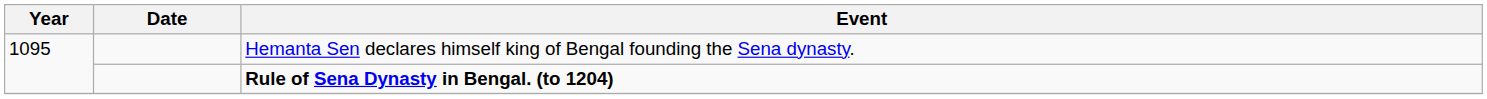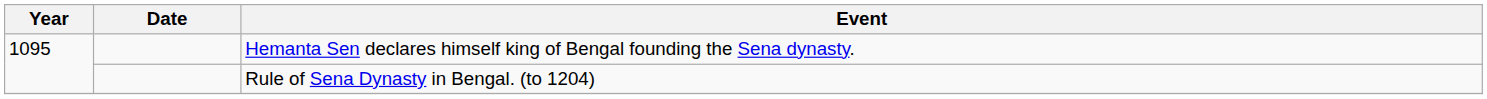(429, 78) bold -> (420, 78) normal
